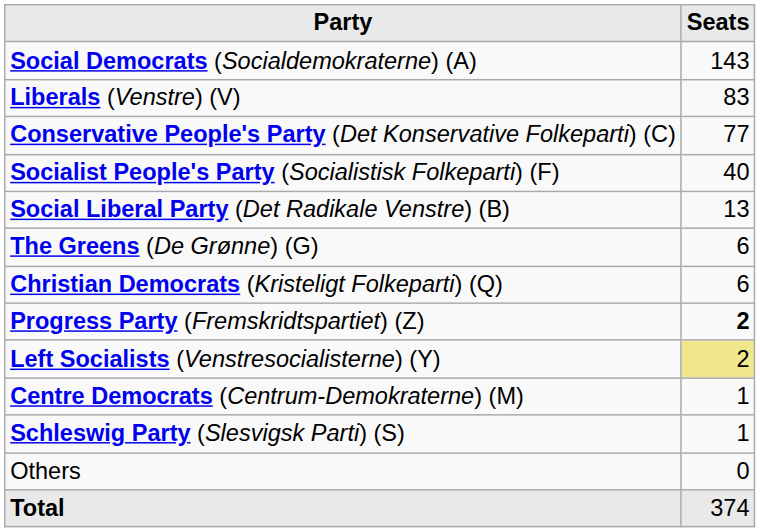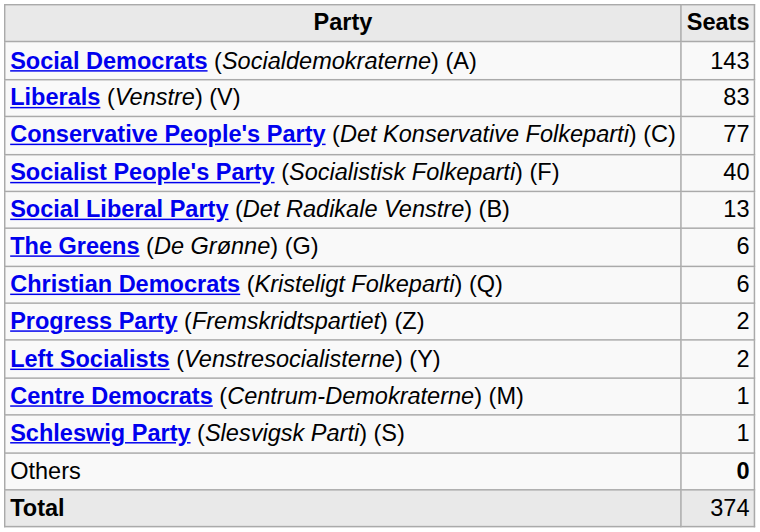(743, 321) bold -> (743, 321) normal
(743, 358) khaki background -> (743, 358) no background
(743, 470) normal -> (743, 470) bold
